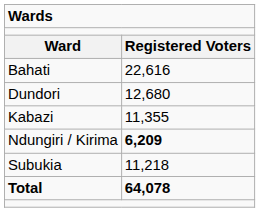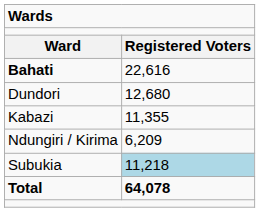(29, 70) normal -> (31, 70) bold
(143, 141) bold -> (143, 141) normal
(147, 164) no background -> (147, 164) lightblue background
